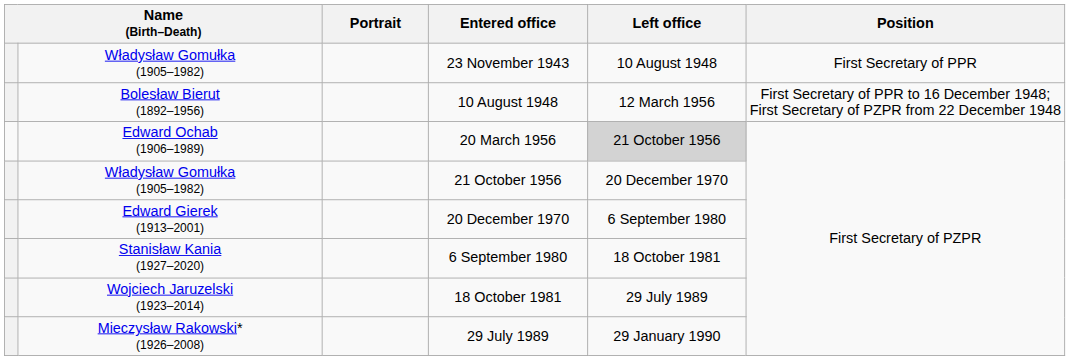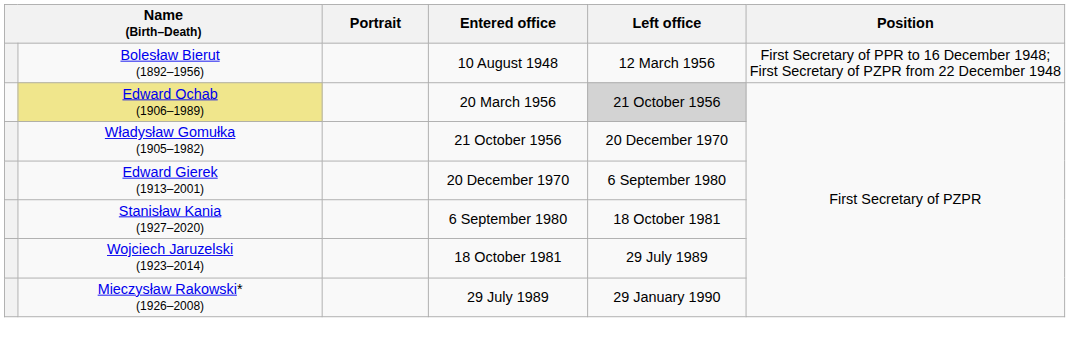- row: (508, 63)
(170, 141) no background -> (170, 102) khaki background
